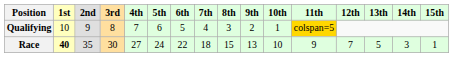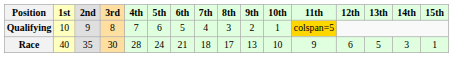(64, 44) bold -> (64, 44) normal
(136, 44) 27 -> (136, 44) 28
(183, 44) 22 -> (183, 44) 21
(229, 44) 15 -> (229, 44) 17
(351, 44) 7 -> (351, 44) 6
